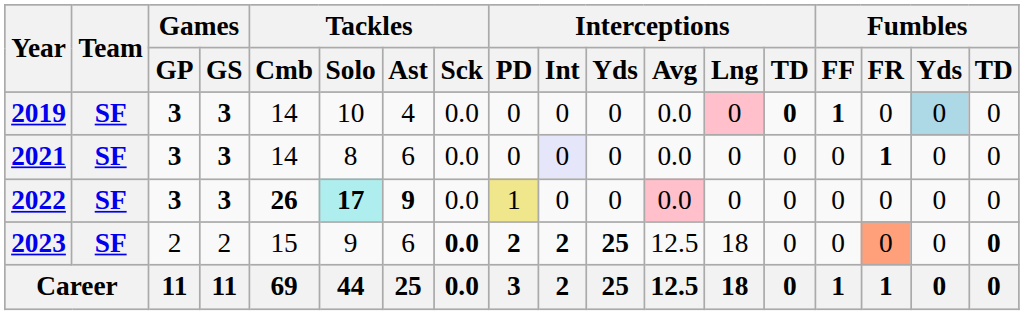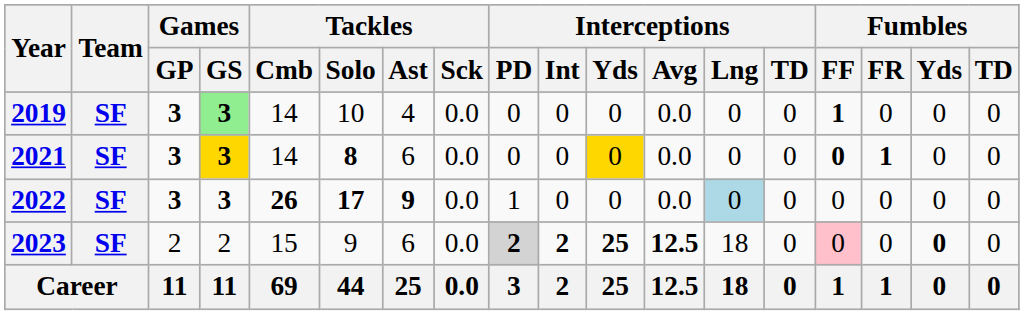(224, 112) no background -> (224, 112) lightgreen background
(735, 112) pink background -> (735, 112) no background
(790, 112) bold -> (790, 112) normal
(939, 112) lightblue background -> (939, 112) no background
(224, 156) no background -> (224, 156) gold background
(351, 156) normal -> (351, 156) bold
(562, 156) lavender background -> (562, 156) no background
(615, 156) no background -> (615, 156) gold background
(838, 156) normal -> (838, 156) bold
(351, 199) paleturquoise background -> (351, 199) no background
(514, 199) khaki background -> (514, 199) no background
(675, 199) pink background -> (675, 199) no background
(735, 199) no background -> (735, 199) lightblue background
(462, 243) bold -> (462, 243) normal
(514, 243) no background -> (514, 243) lightgrey background
(675, 243) normal -> (675, 243) bold
(838, 243) no background -> (838, 243) pink background
(886, 243) lightsalmon background -> (886, 243) no background
(939, 243) normal -> (939, 243) bold
(994, 243) bold -> (994, 243) normal
